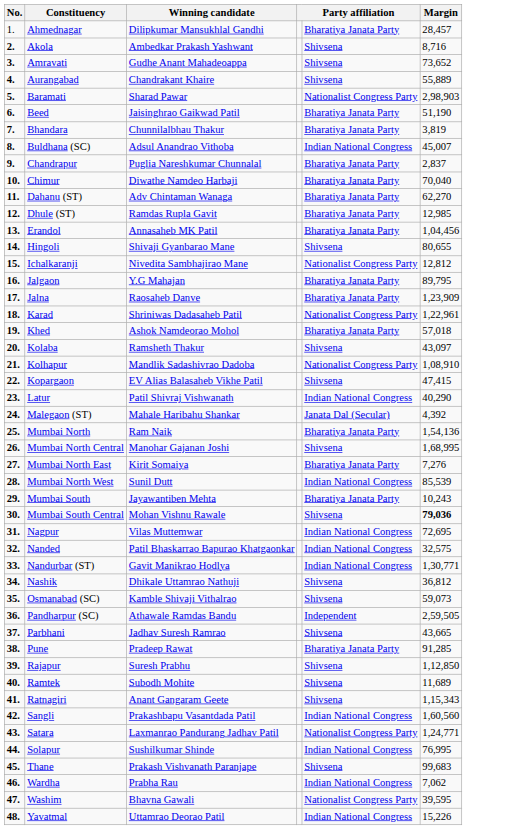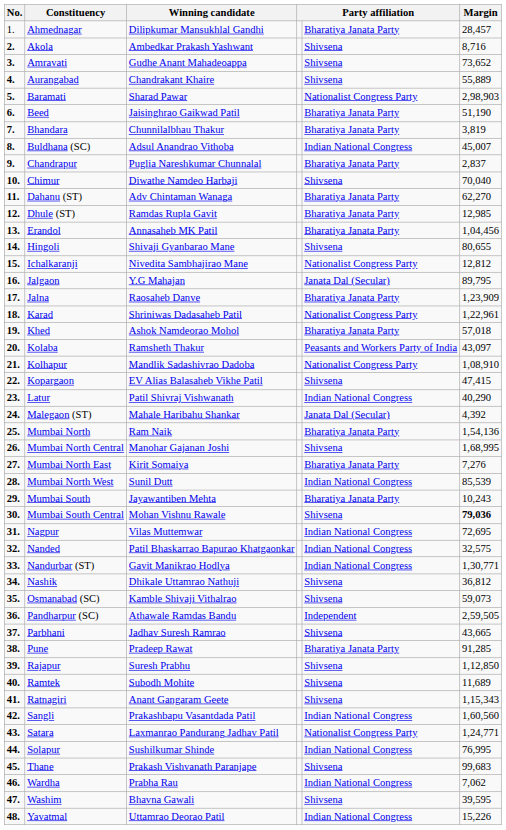(352, 180) Bharatiya Janata Party -> (323, 180) Shivsena
(352, 280) Bharatiya Janata Party -> (347, 280) Janata Dal (Secular)
(323, 347) Shivsena -> (381, 347) Peasants and Workers Party of India
(361, 800) Nationalist Congress Party -> (323, 800) Shivsena
